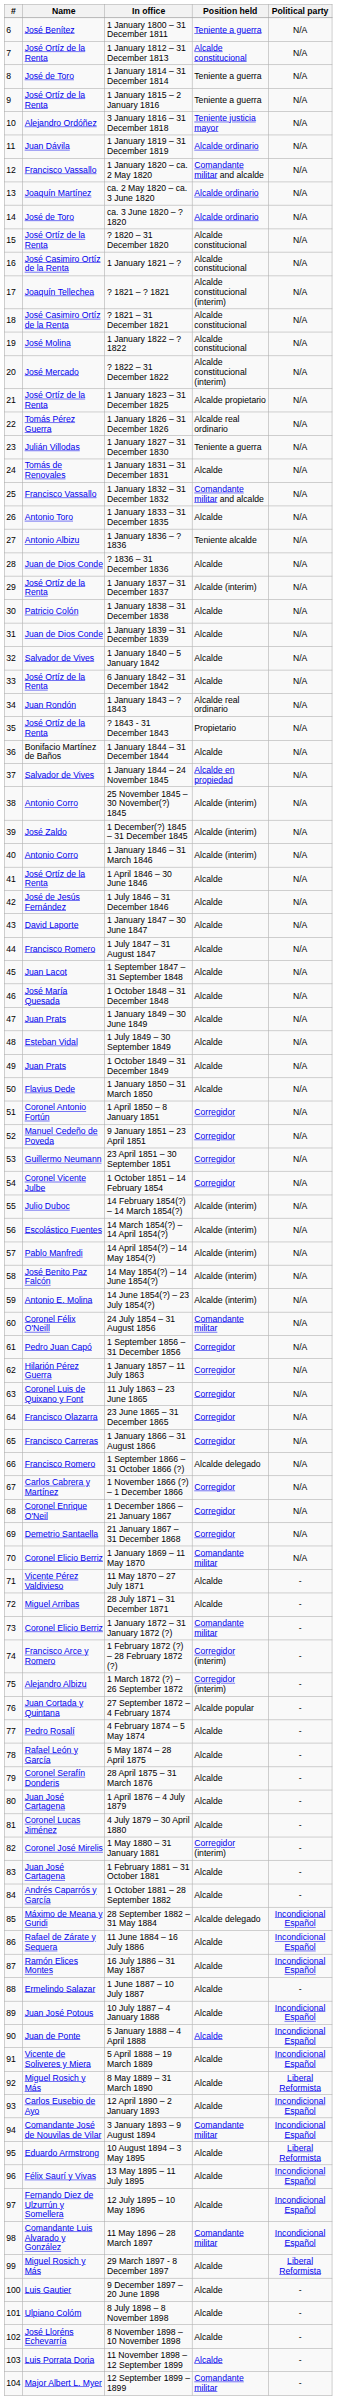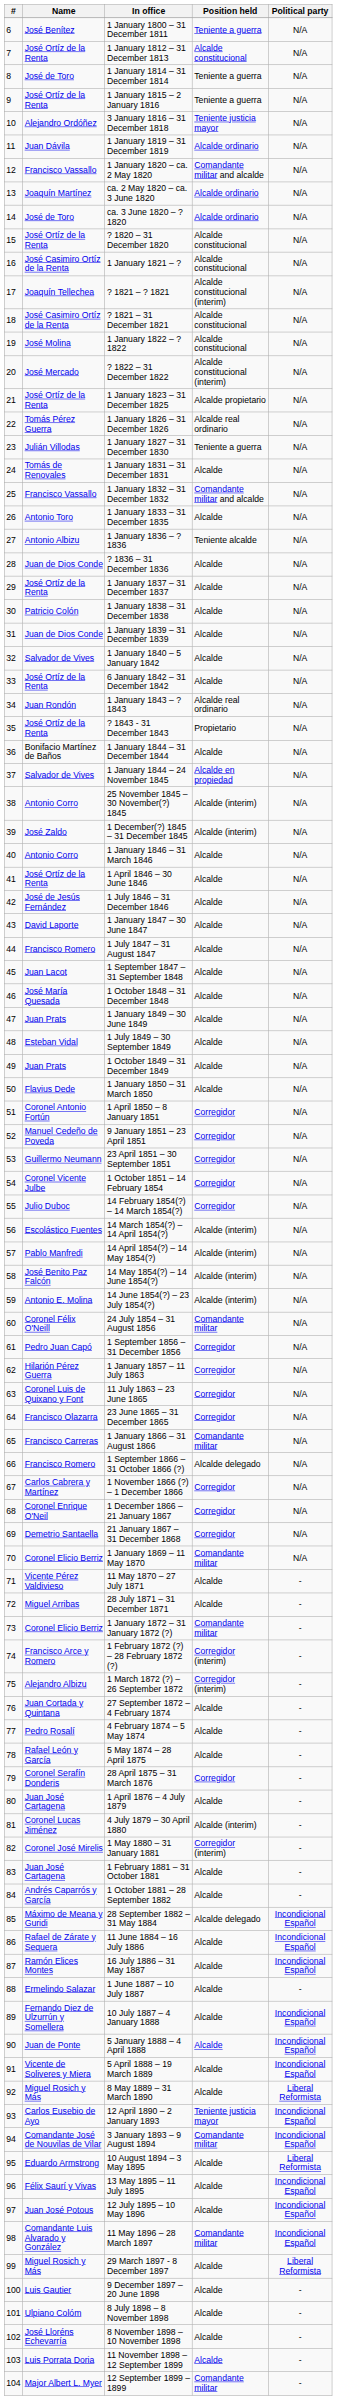(225, 588) Alcalde (interim) -> (208, 588) Alcalde
(225, 855) Alcalde (interim) -> (208, 855) Alcalde
(225, 1206) Alcalde (interim) -> (215, 1206) Corregidor
(215, 1441) Corregidor -> (219, 1441) Comandante militar
(224, 1708) Alcalde popular -> (208, 1708) Alcalde
(208, 1778) Alcalde -> (215, 1778) Corregidor
(208, 1825) Alcalde -> (225, 1825) Alcalde (interim)
(59, 2012) Juan José Potous -> (59, 2017) Fernando Diez de Ulzurrún y Somellera
(208, 2106) Alcalde -> (225, 2116) Teniente justicia mayor
(59, 2205) Fernando Diez de Ulzurrún y Somellera -> (59, 2209) Juan José Potous
